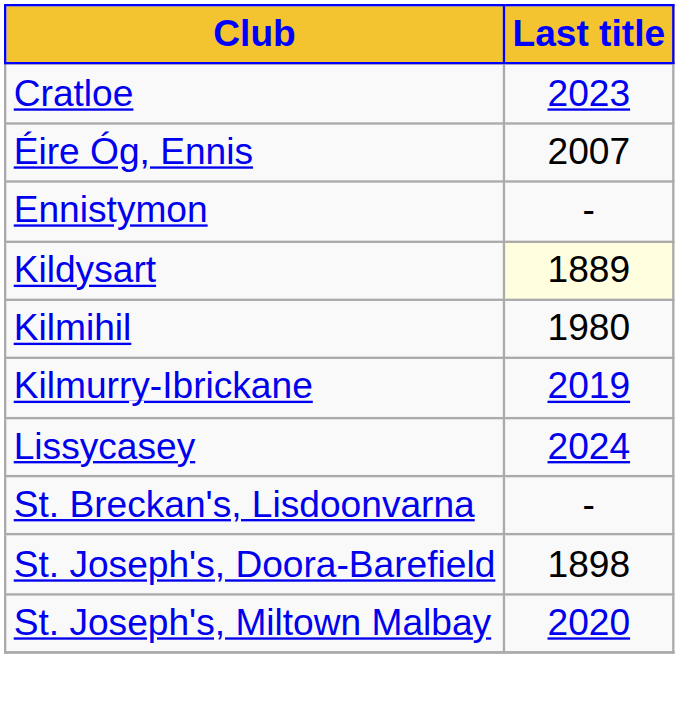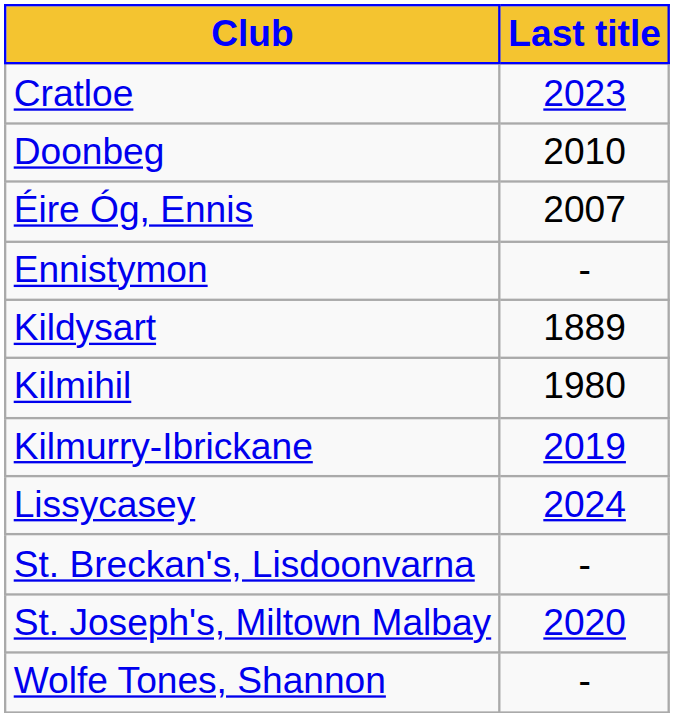+ row: (89, 151)
(589, 269) lightyellow background -> (585, 328) no background
- row: (255, 563)
+ row: (200, 681)
